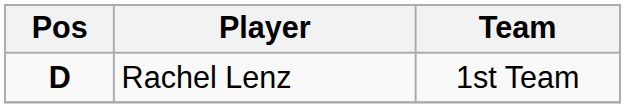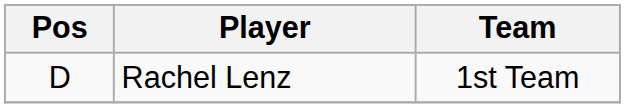(60, 77) bold -> (60, 77) normal
